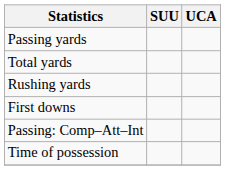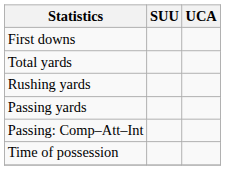rows swapped: (42, 107) <-> (47, 39)
